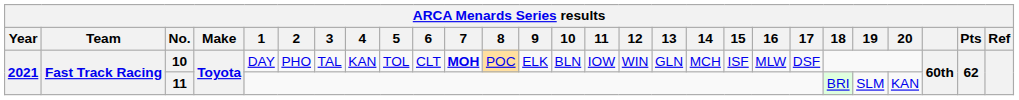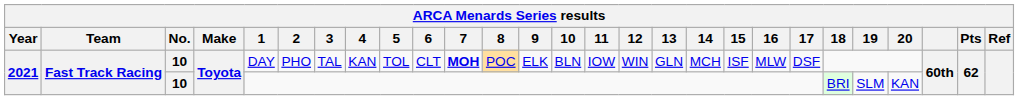(180, 83) 11 -> (180, 83) 10
